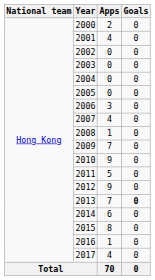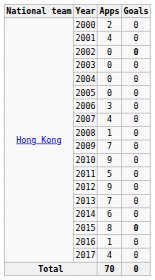(136, 52) normal -> (136, 52) bold
(136, 201) bold -> (136, 201) normal
(136, 228) normal -> (136, 228) bold
